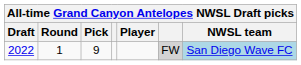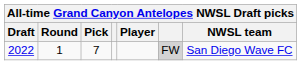(96, 50) 9 -> (96, 50) 7
(240, 50) lightblue background -> (240, 50) no background
